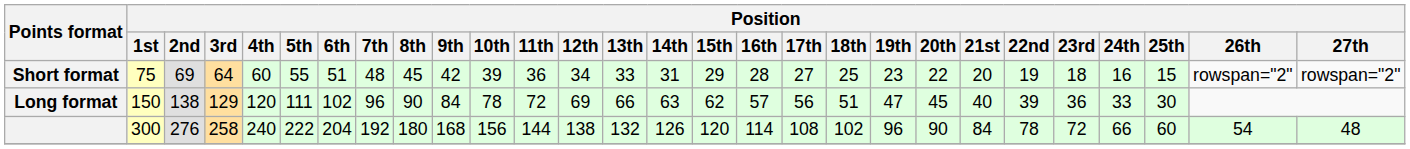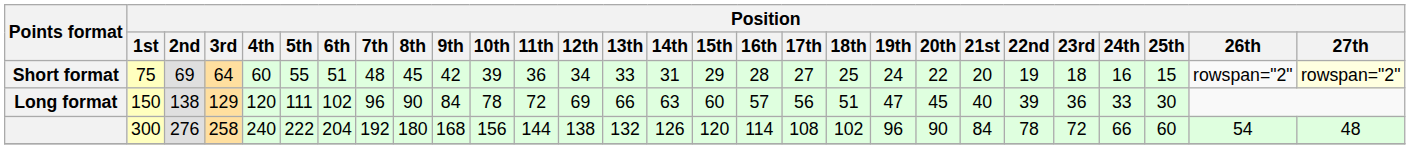(893, 74) 23 -> (893, 74) 24
(1351, 74) no background -> (1351, 74) lightyellow background
(715, 102) 62 -> (715, 102) 60
